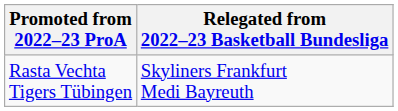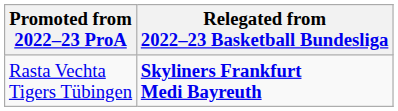(214, 80) normal -> (221, 80) bold
